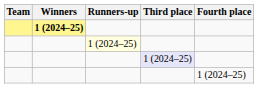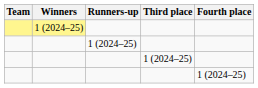(59, 28) bold -> (59, 28) normal
(112, 43) lightyellow background -> (112, 43) no background
(168, 59) lavender background -> (168, 59) no background
